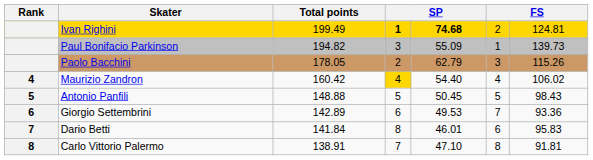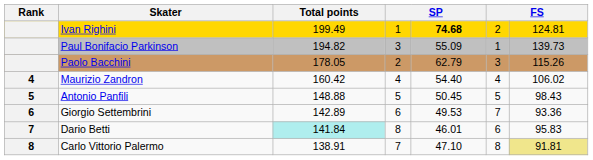(398, 29) bold -> (398, 29) normal
(398, 79) gold background -> (398, 79) no background
(329, 130) no background -> (329, 130) paleturquoise background
(548, 146) no background -> (548, 146) khaki background
